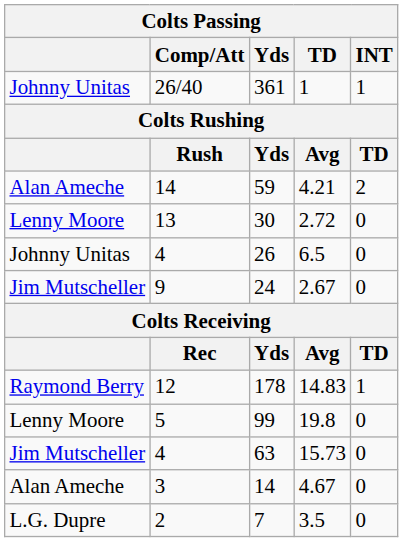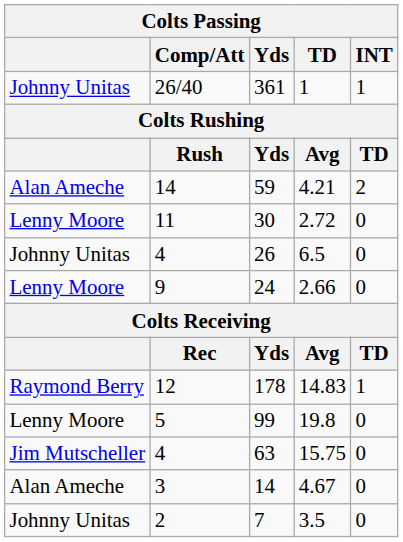(165, 220) 13 -> (165, 220) 11
(77, 287) Jim Mutscheller -> (67, 287) Lenny Moore
(317, 287) 2.67 -> (317, 287) 2.66
(322, 453) 15.73 -> (322, 453) 15.75
(58, 519) L.G. Dupre -> (70, 519) Johnny Unitas
